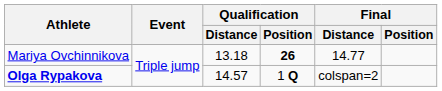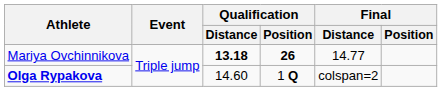(231, 55) normal -> (231, 55) bold
(231, 76) 14.57 -> (231, 76) 14.60
